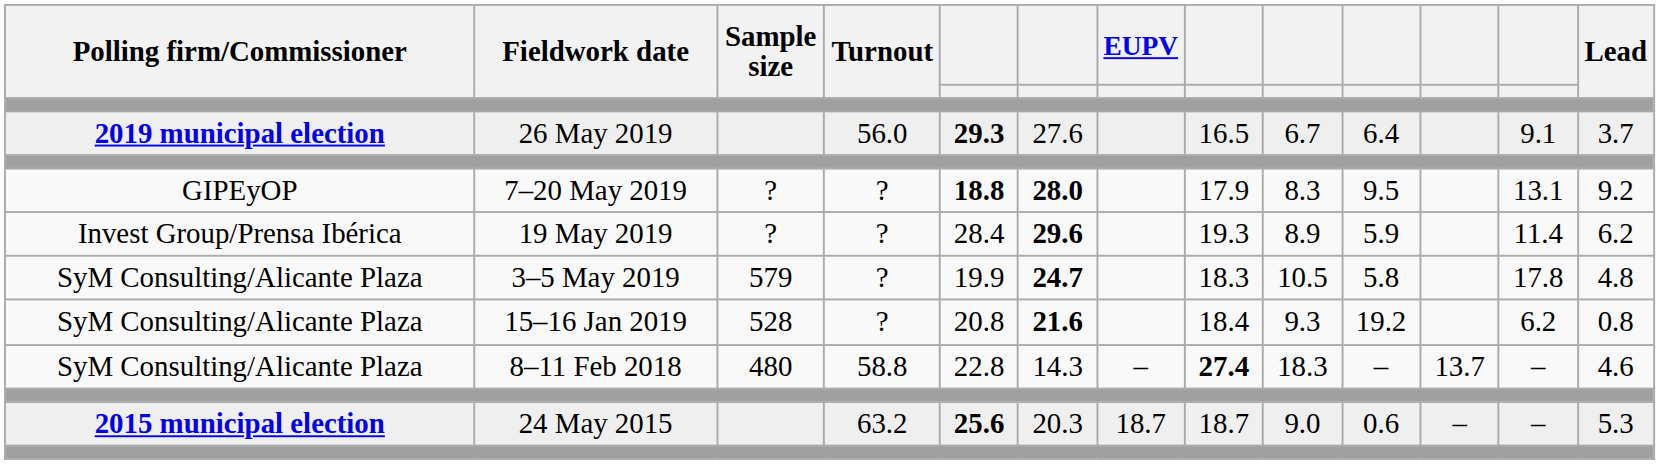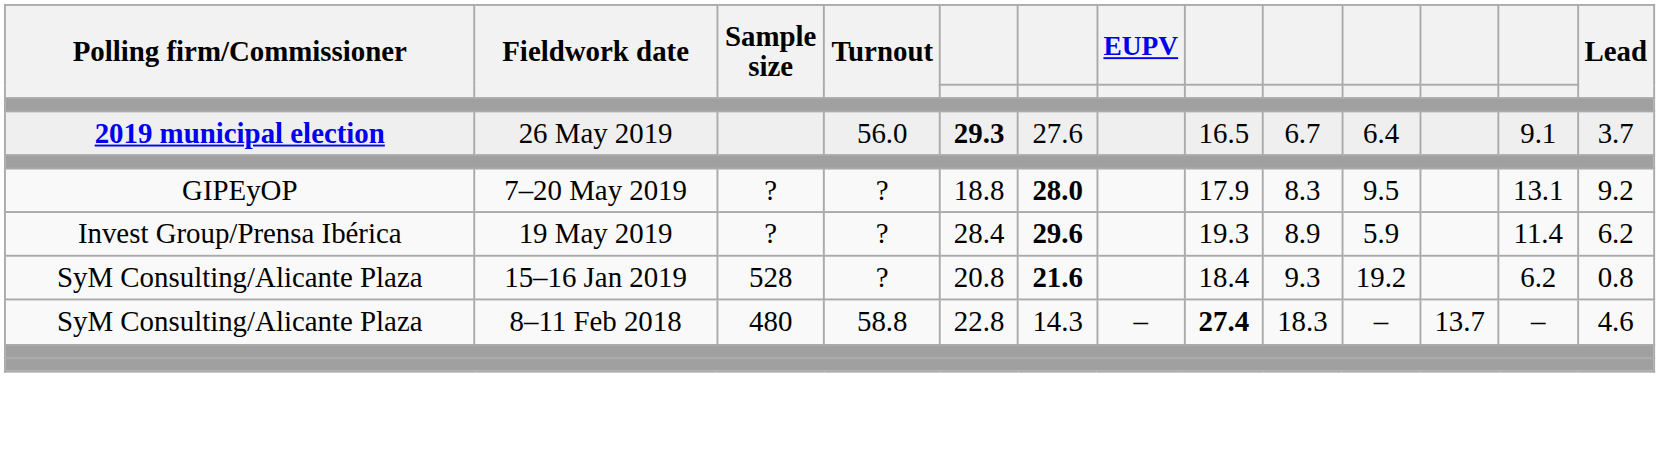(979, 190) bold -> (979, 190) normal
- row: (240, 278)
- row: (240, 422)
